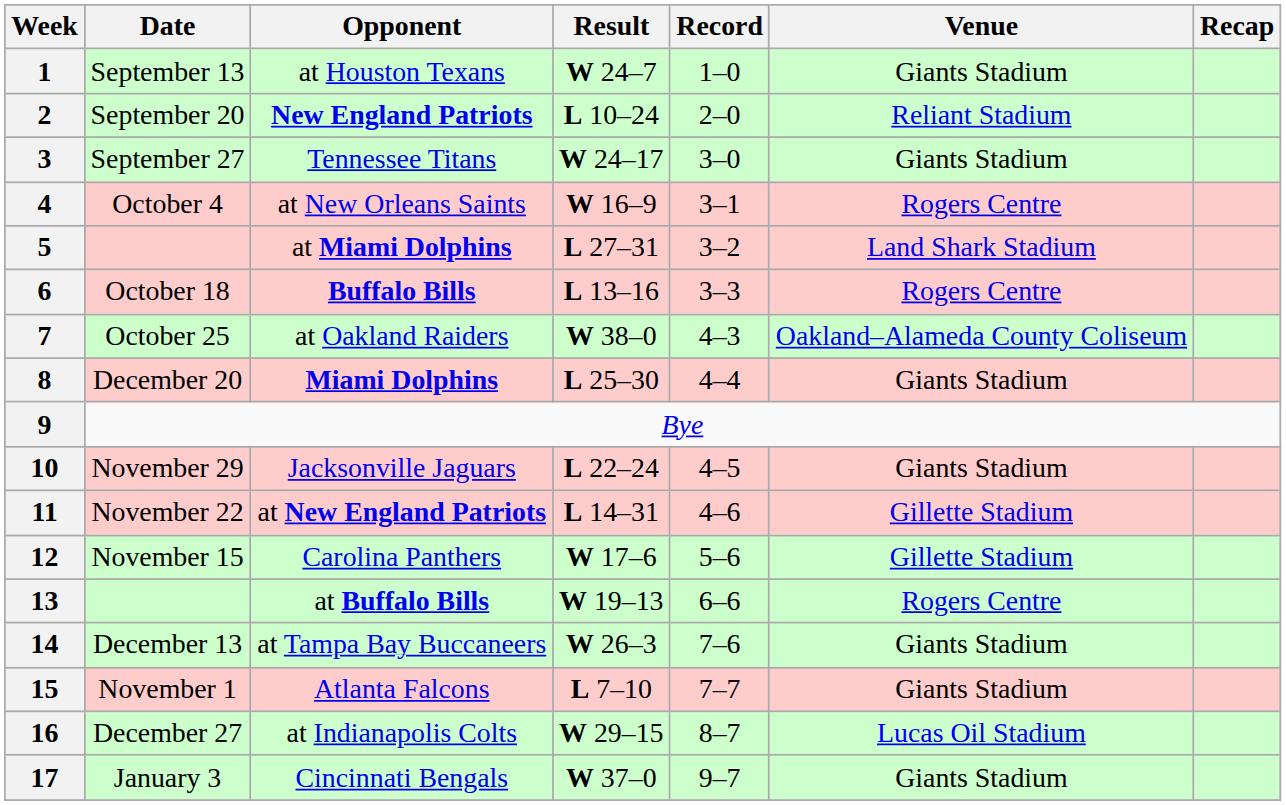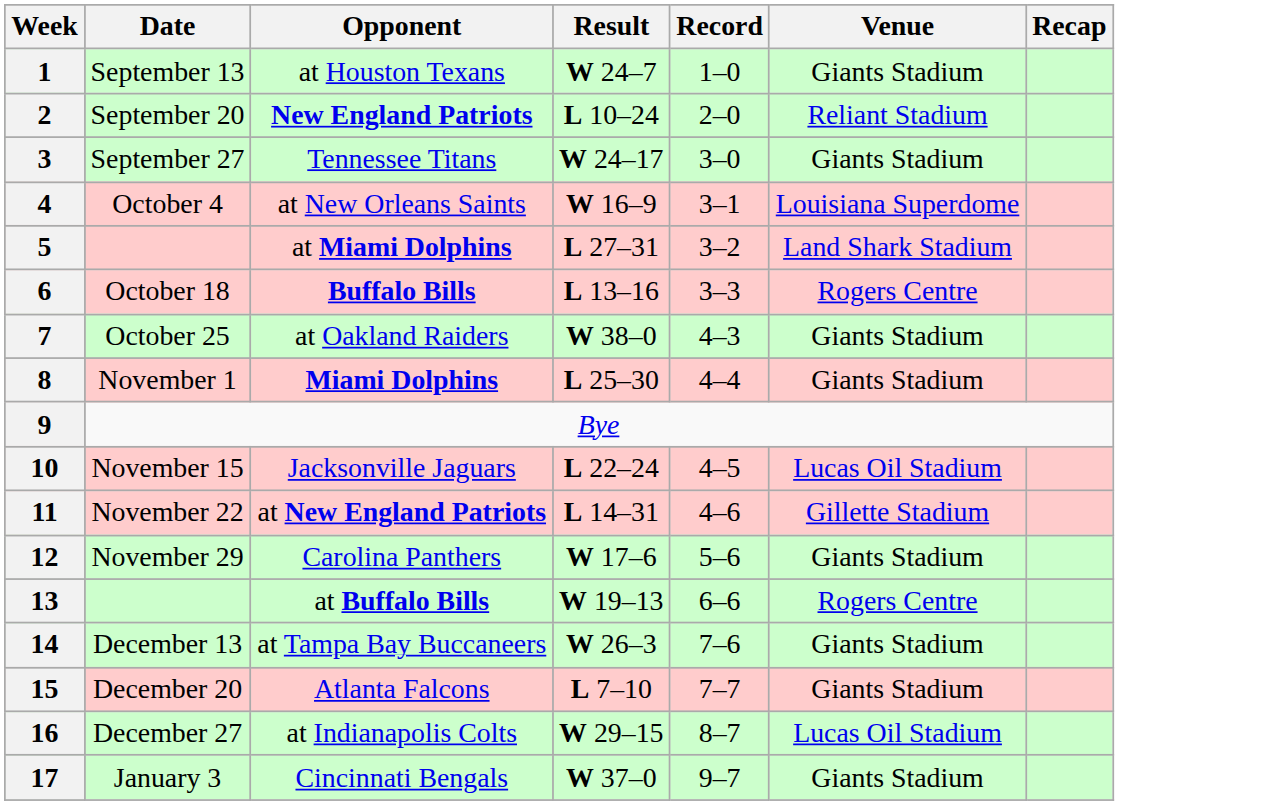(981, 203) Rogers Centre -> (898, 203) Louisiana Superdome
(981, 335) Oakland–Alameda County Coliseum -> (898, 335) Giants Stadium
(168, 379) December 20 -> (168, 379) November 1
(168, 468) November 29 -> (168, 468) November 15
(981, 468) Giants Stadium -> (898, 468) Lucas Oil Stadium
(168, 556) November 15 -> (168, 556) November 29
(981, 556) Gillette Stadium -> (898, 556) Giants Stadium
(168, 688) November 1 -> (168, 688) December 20
